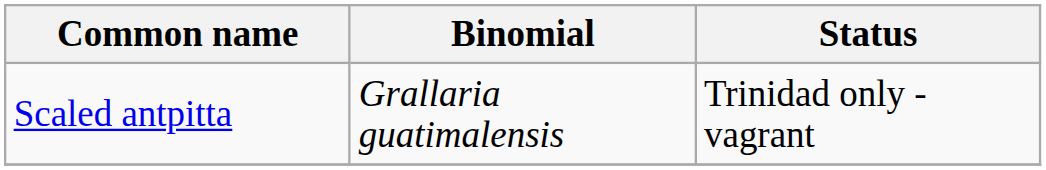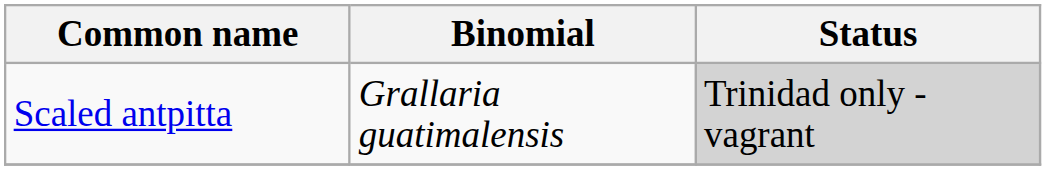(815, 113) no background -> (815, 113) lightgrey background
